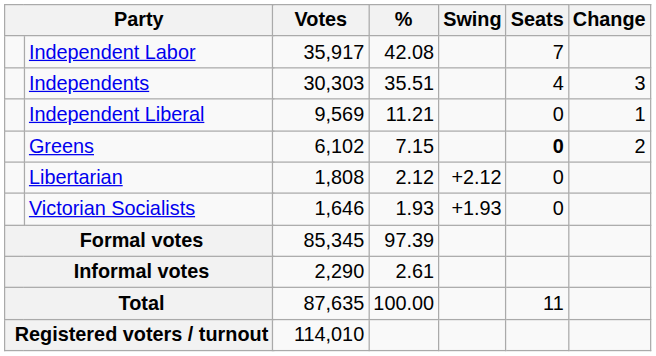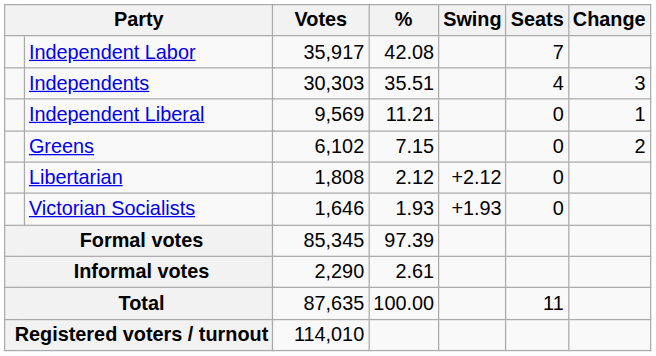(558, 146) bold -> (558, 146) normal
